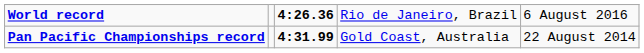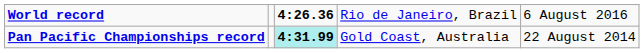(306, 37) no background -> (306, 37) paleturquoise background
